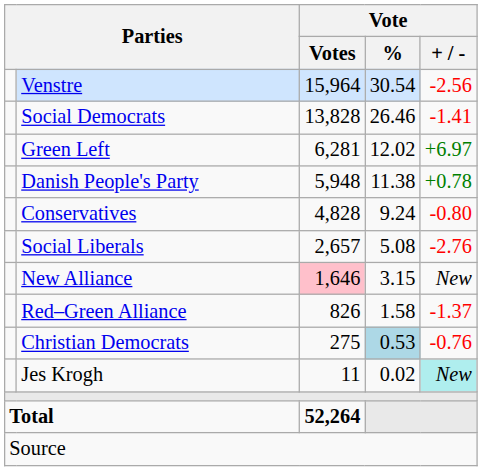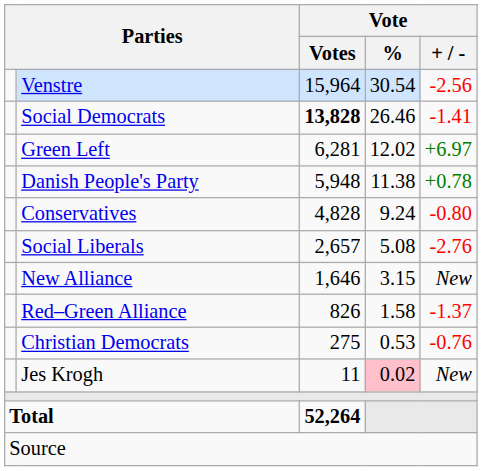(332, 117) normal -> (332, 117) bold
(337, 278) pink background -> (337, 278) no background
(398, 342) lightblue background -> (398, 342) no background
(398, 375) no background -> (398, 375) pink background
(454, 375) paleturquoise background -> (454, 375) no background
